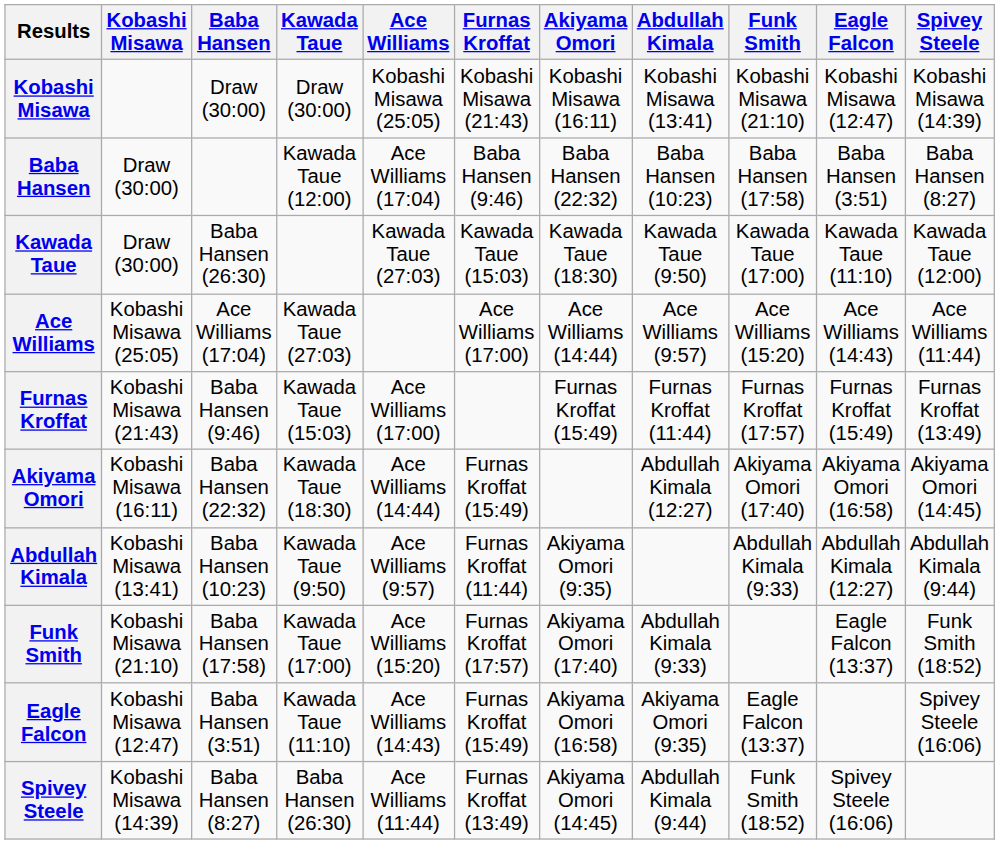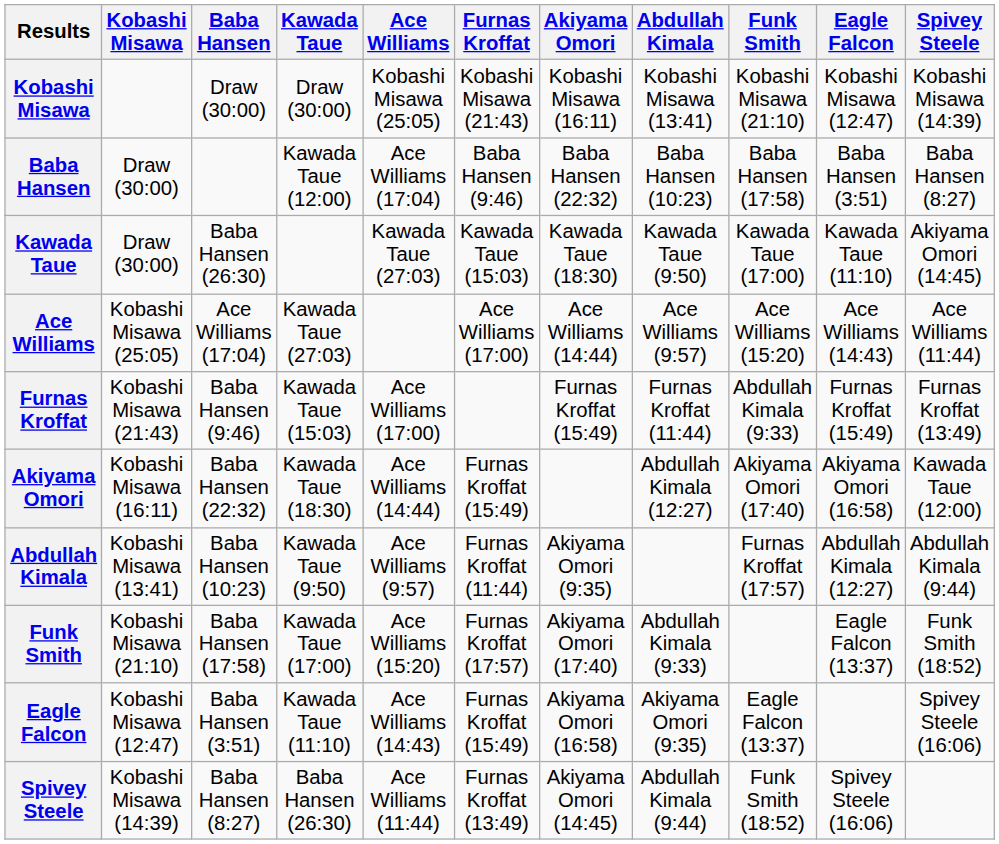(950, 254) Kawada Taue (12:00) -> (950, 254) Akiyama Omori (14:45)
(773, 410) Furnas Kroffat (17:57) -> (773, 410) Abdullah Kimala (9:33)
(950, 488) Akiyama Omori (14:45) -> (950, 488) Kawada Taue (12:00)
(773, 566) Abdullah Kimala (9:33) -> (773, 566) Furnas Kroffat (17:57)
